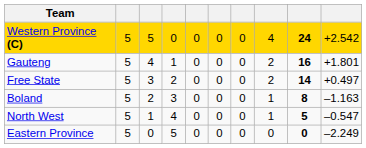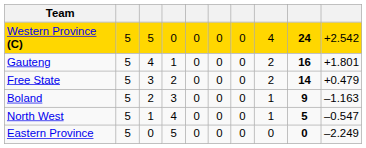(341, 80) +0.497 -> (341, 80) +0.479
(304, 98) 8 -> (304, 98) 9
